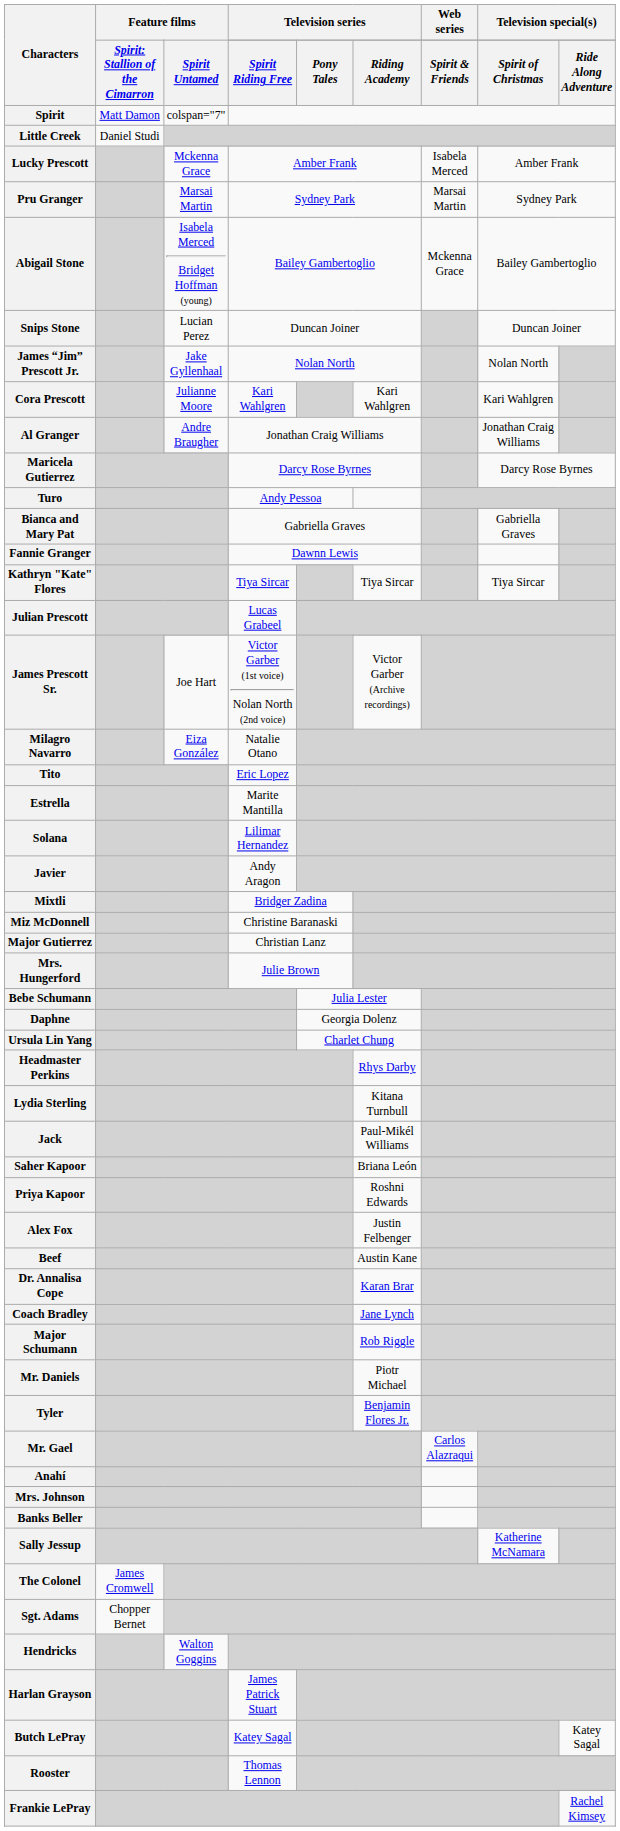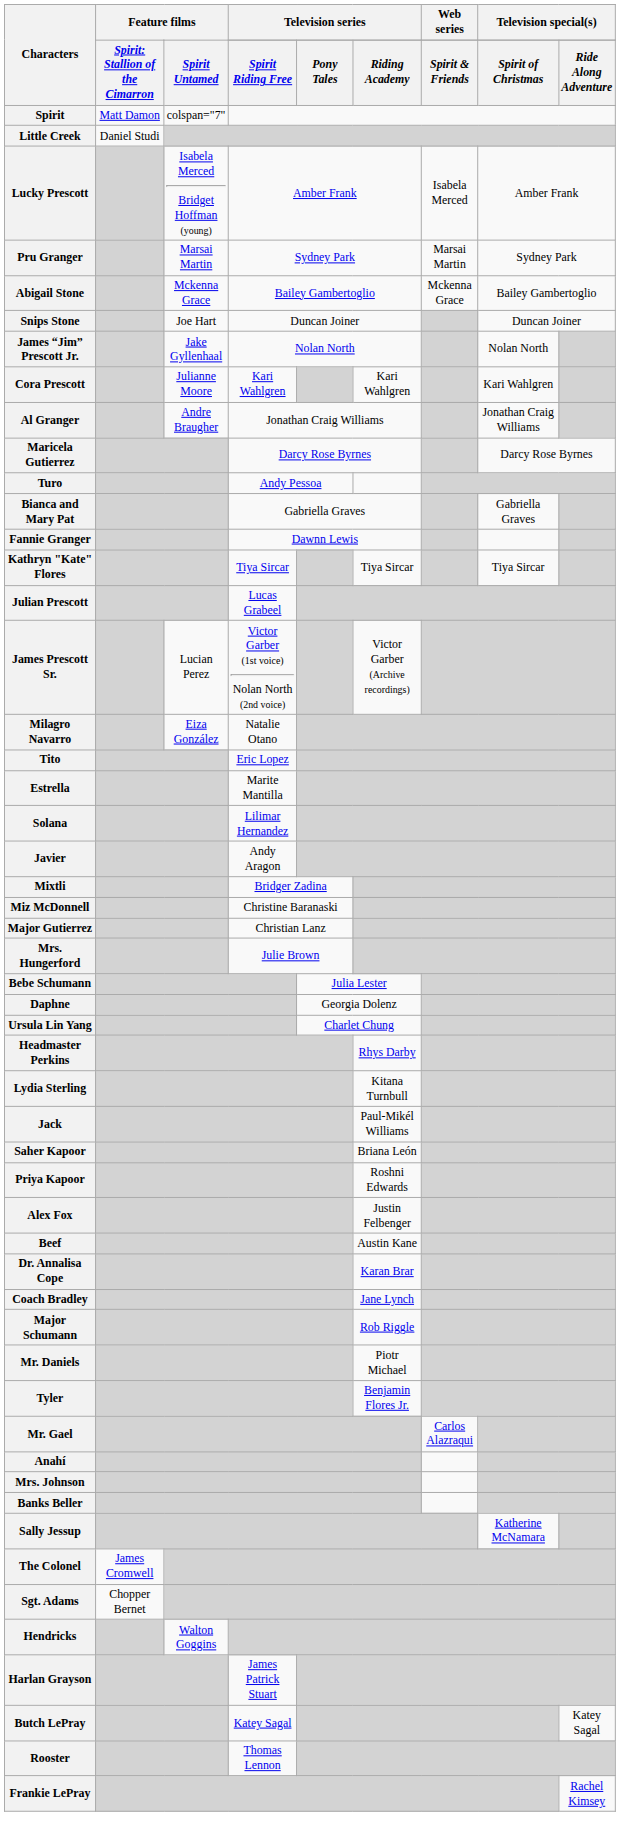(196, 163) Mckenna Grace -> (196, 192) Isabela Merced Bridget Hoffman (young)
(196, 263) Isabela Merced Bridget Hoffman (young) -> (196, 293) Mckenna Grace
(196, 328) Lucian Perez -> (196, 321) Joe Hart
(196, 682) Joe Hart -> (196, 667) Lucian Perez
